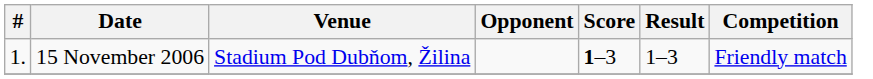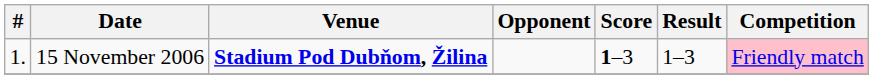(342, 56) normal -> (351, 56) bold
(781, 56) no background -> (798, 56) pink background
